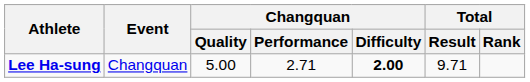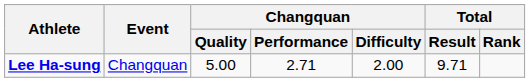(388, 66) bold -> (388, 66) normal
